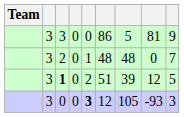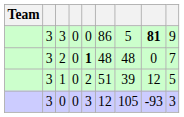(154, 36) normal -> (154, 36) bold
(88, 58) normal -> (88, 58) bold
(62, 79) bold -> (62, 79) normal
(88, 101) bold -> (88, 101) normal
